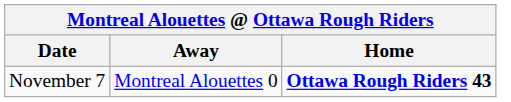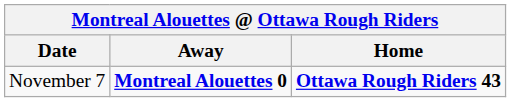(196, 81) normal -> (201, 81) bold
